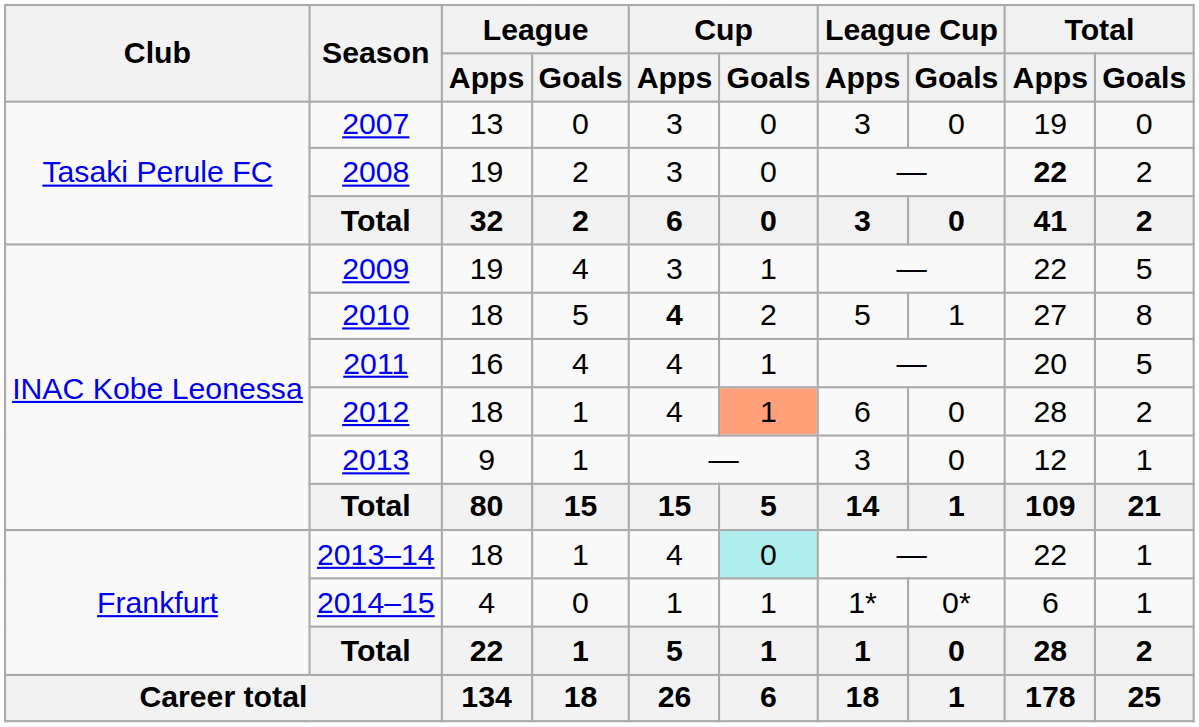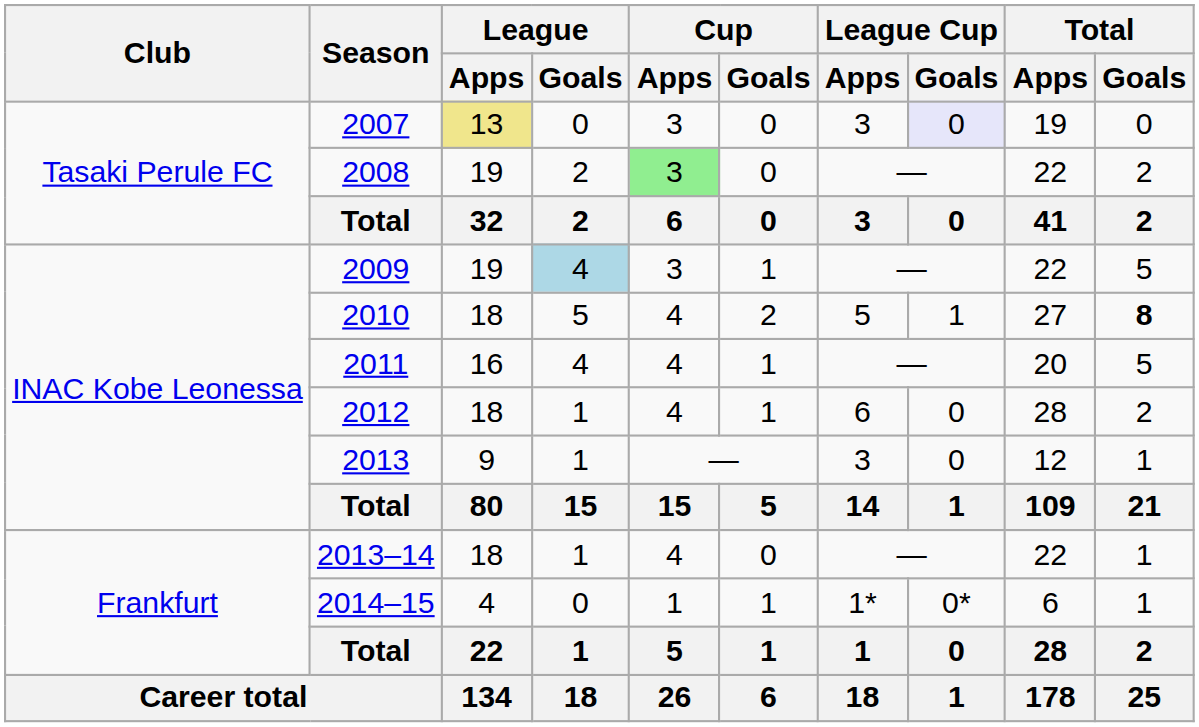(487, 125) no background -> (487, 125) khaki background
(956, 125) no background -> (956, 125) lavender background
(675, 173) no background -> (675, 173) lightgreen background
(1050, 173) bold -> (1050, 173) normal
(581, 268) no background -> (581, 268) lightblue background
(675, 316) bold -> (675, 316) normal
(1144, 316) normal -> (1144, 316) bold
(768, 412) lightsalmon background -> (768, 412) no background
(768, 555) paleturquoise background -> (768, 555) no background
